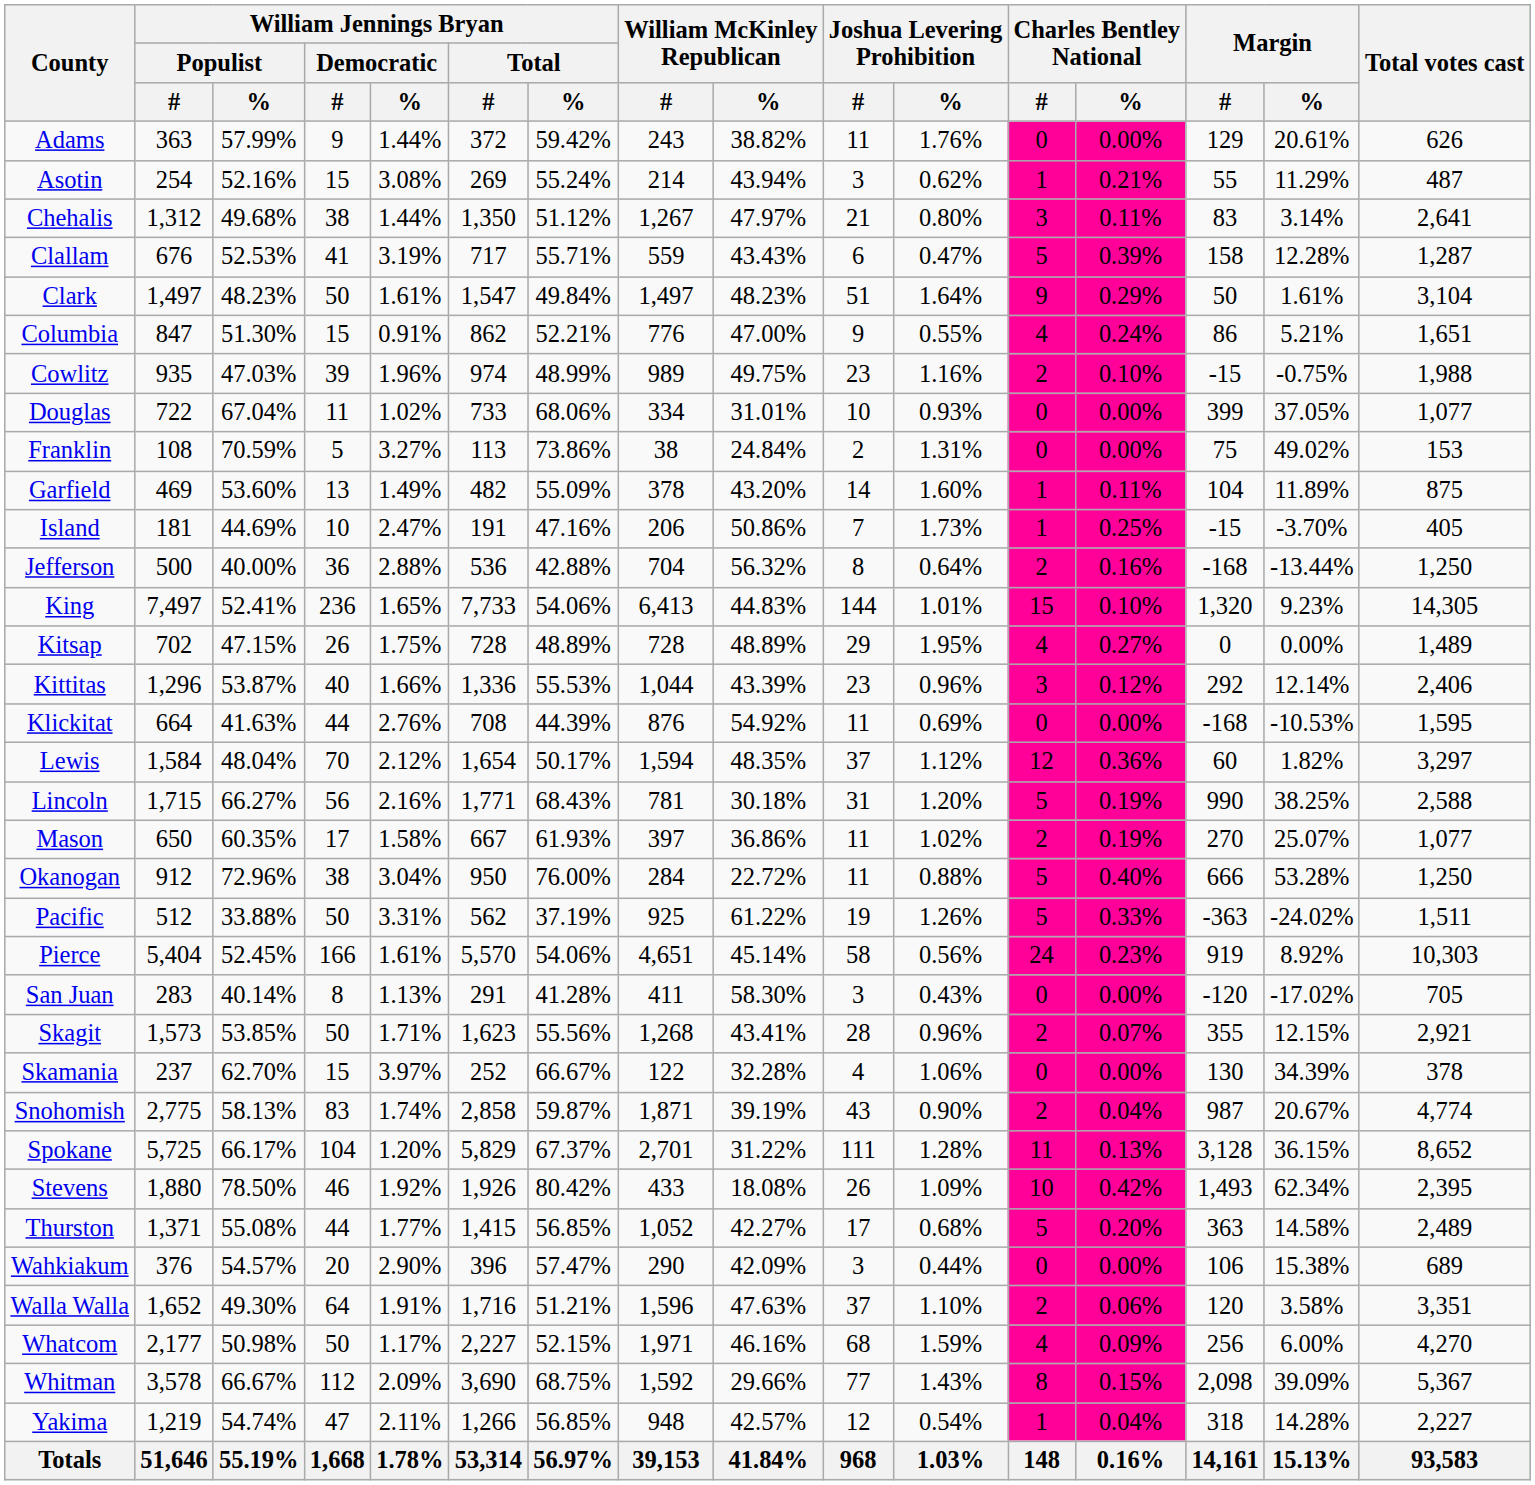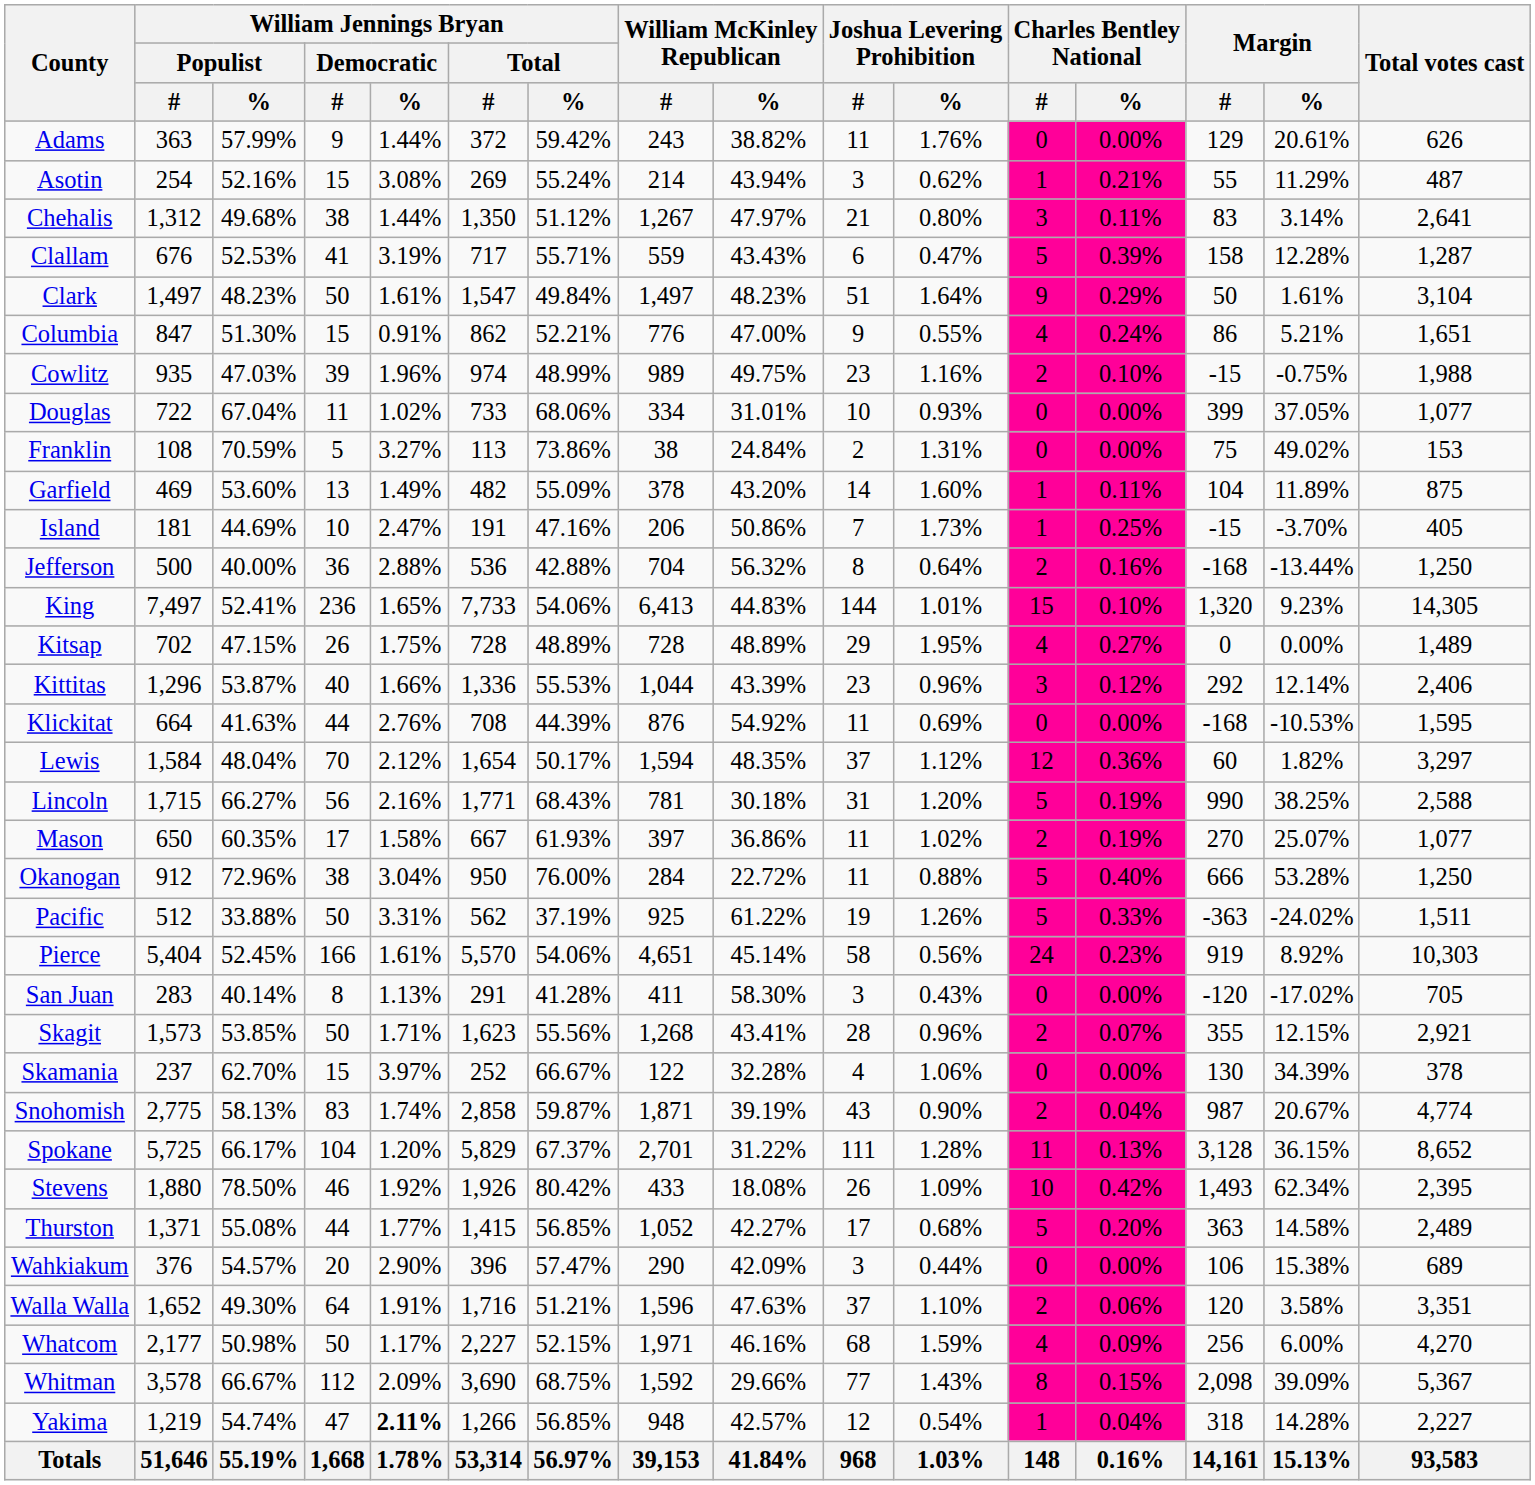(410, 1421) normal -> (410, 1421) bold
